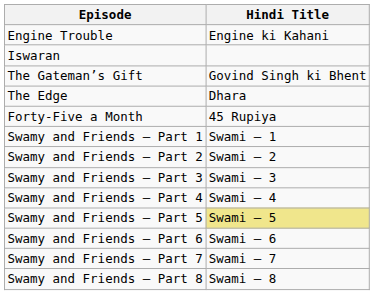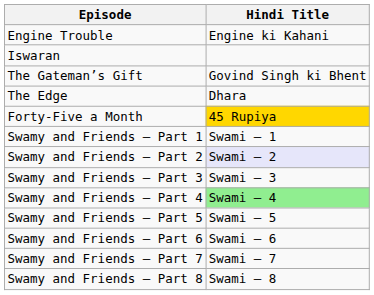(243, 116) no background -> (243, 116) gold background
(243, 157) no background -> (243, 157) lavender background
(243, 198) no background -> (243, 198) lightgreen background
(243, 218) khaki background -> (243, 218) no background
